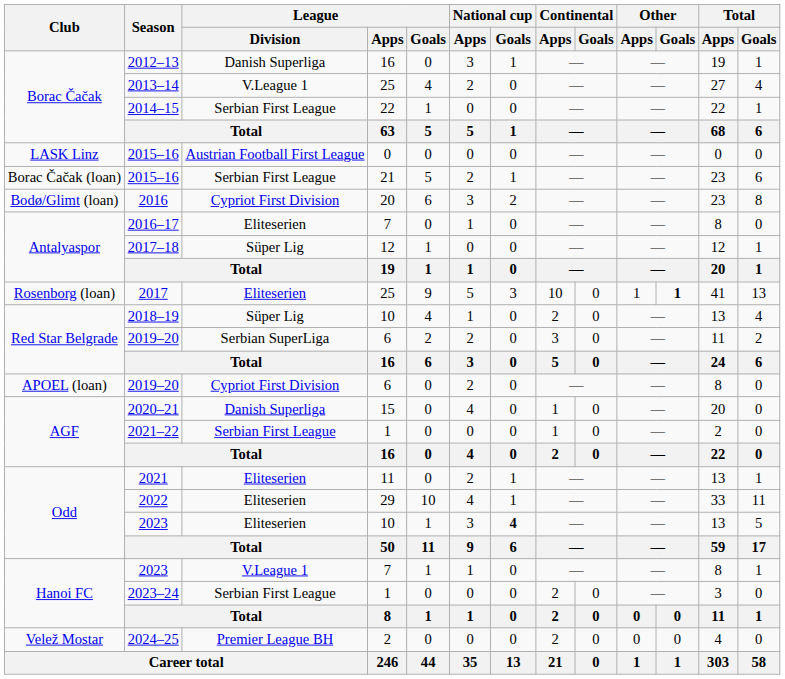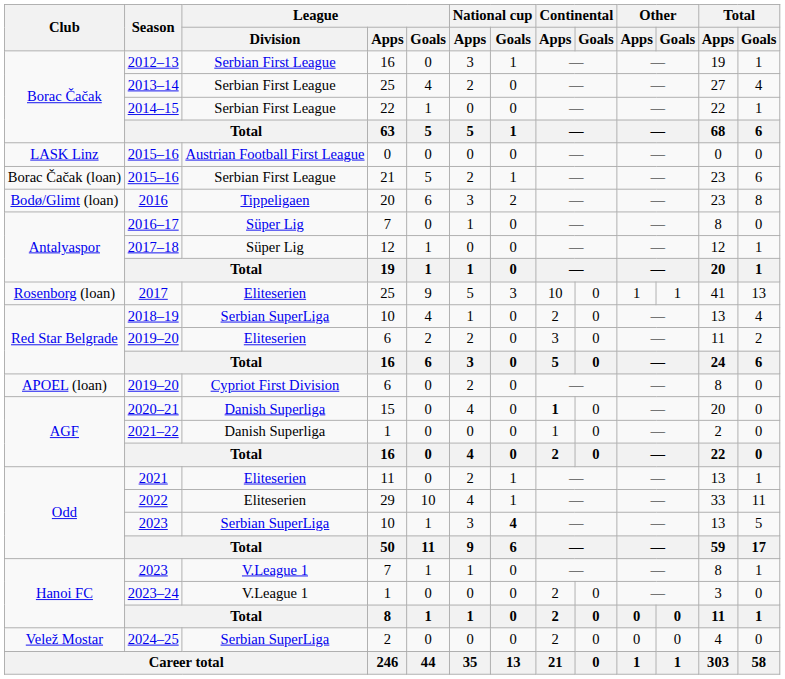(275, 62) Danish Superliga -> (275, 62) Serbian First League
(275, 85) V.League 1 -> (275, 85) Serbian First League
(275, 200) Cypriot First Division -> (275, 200) Tippeligaen
(275, 223) Eliteserien -> (275, 223) Süper Lig
(677, 293) bold -> (677, 293) normal
(275, 316) Süper Lig -> (275, 316) Serbian SuperLiga
(275, 339) Serbian SuperLiga -> (275, 339) Eliteserien
(555, 408) normal -> (555, 408) bold
(275, 431) Serbian First League -> (275, 431) Danish Superliga
(275, 524) Eliteserien -> (275, 524) Serbian SuperLiga
(275, 593) Serbian First League -> (275, 593) V.League 1
(275, 639) Premier League BH -> (275, 639) Serbian SuperLiga
